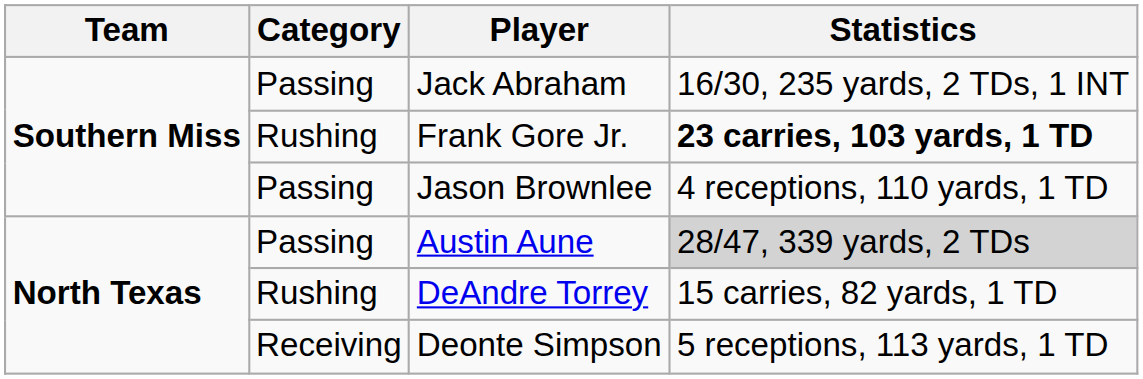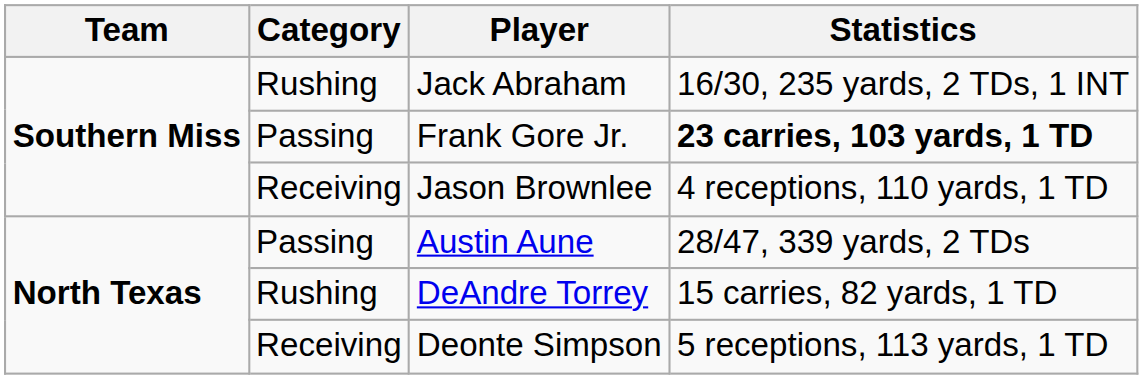(315, 83) Passing -> (317, 83) Rushing
(317, 135) Rushing -> (315, 135) Passing
(315, 188) Passing -> (329, 188) Receiving
(853, 240) lightgrey background -> (853, 240) no background
